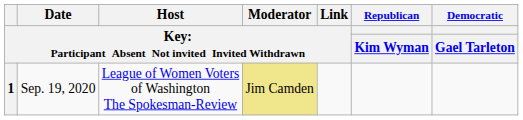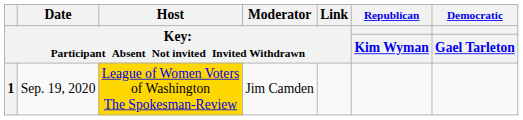(170, 89) no background -> (170, 89) gold background
(280, 89) khaki background -> (280, 89) no background
